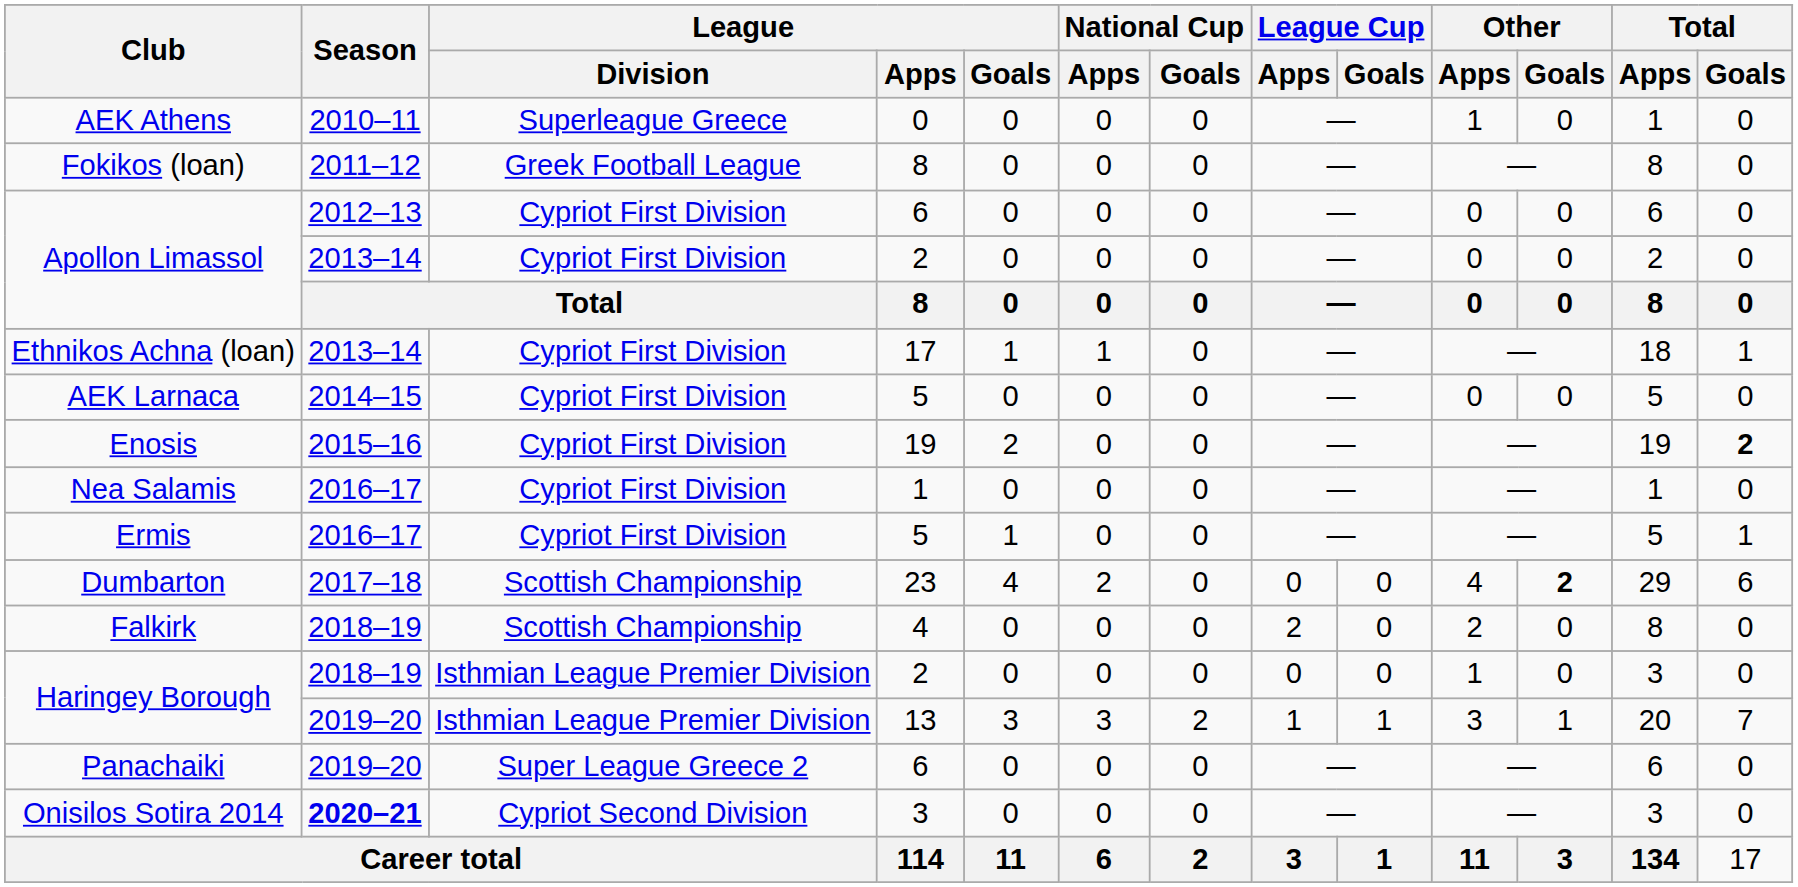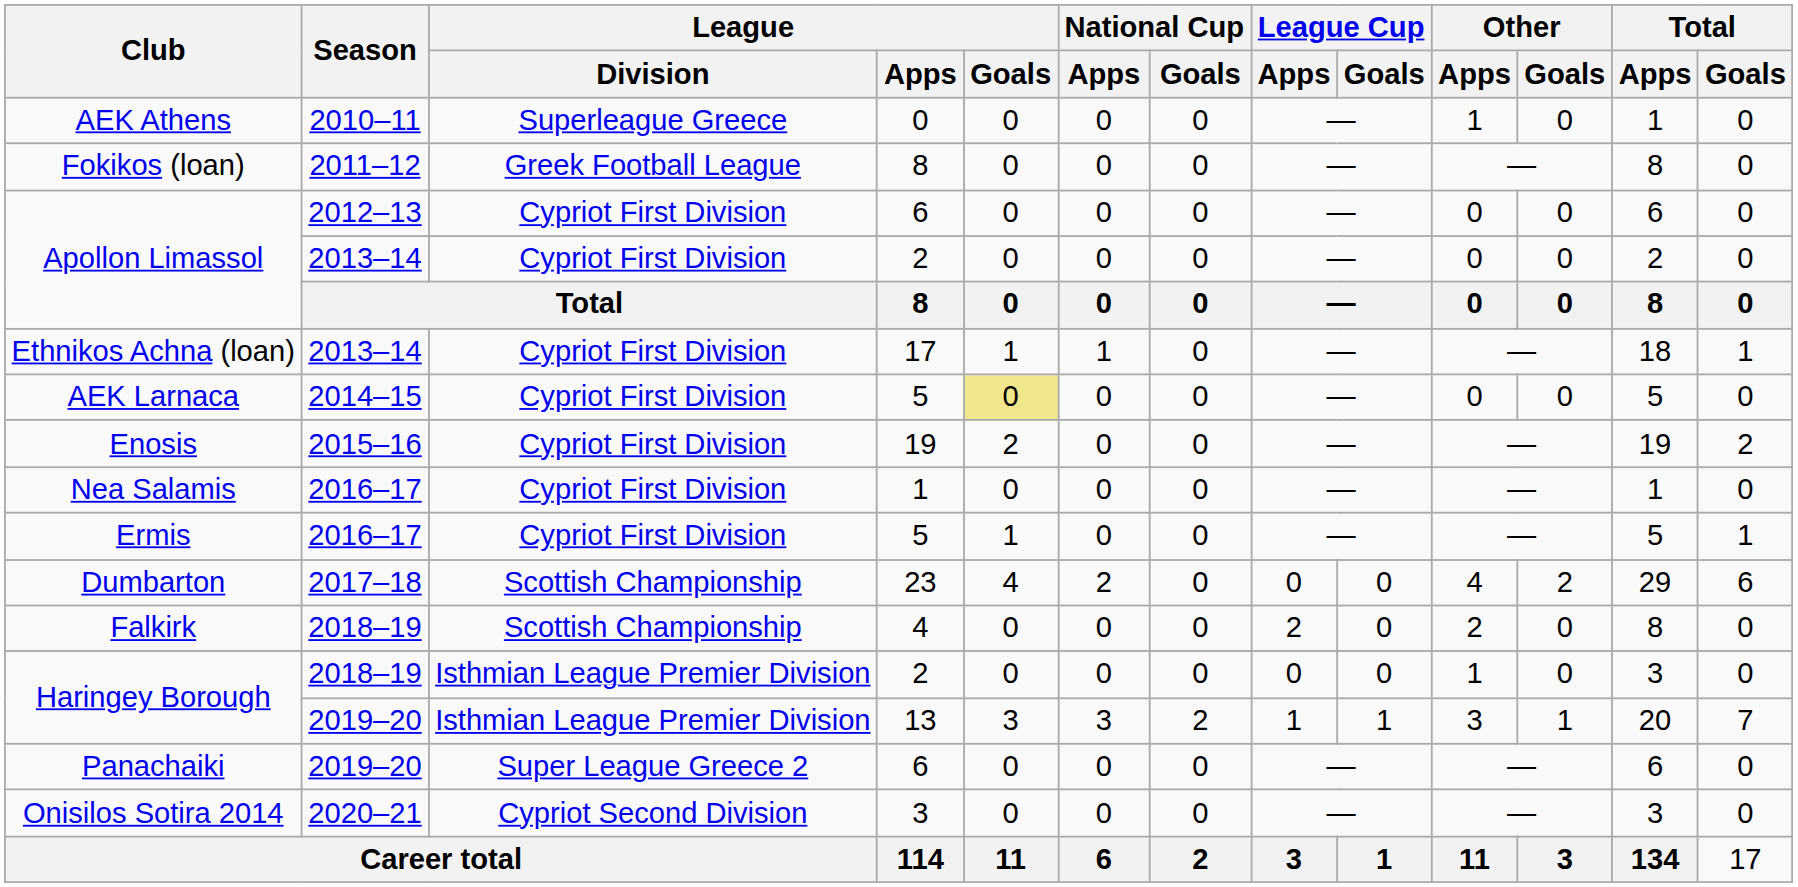(1011, 397) no background -> (1011, 397) khaki background
(1745, 443) bold -> (1745, 443) normal
(1565, 581) bold -> (1565, 581) normal
(365, 812) bold -> (365, 812) normal
